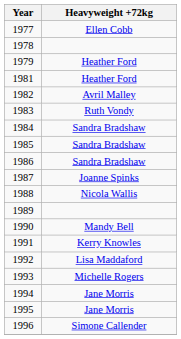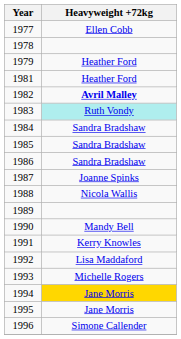(109, 95) normal -> (109, 95) bold
(109, 111) no background -> (109, 111) paleturquoise background
(109, 293) no background -> (109, 293) gold background
